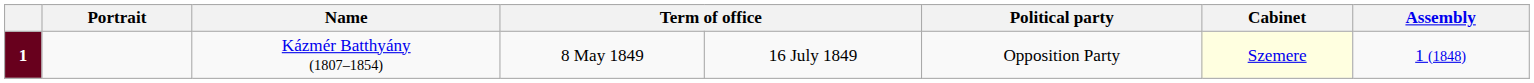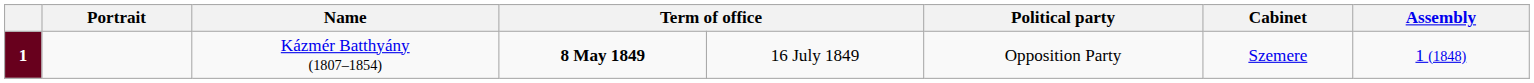(602, 54) normal -> (603, 54) bold
(1277, 54) lightyellow background -> (1278, 54) no background
